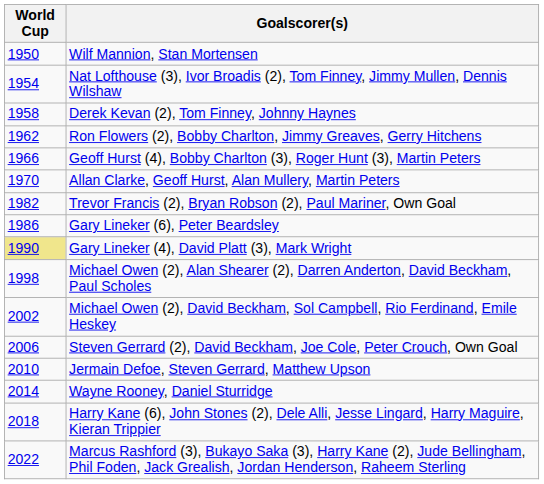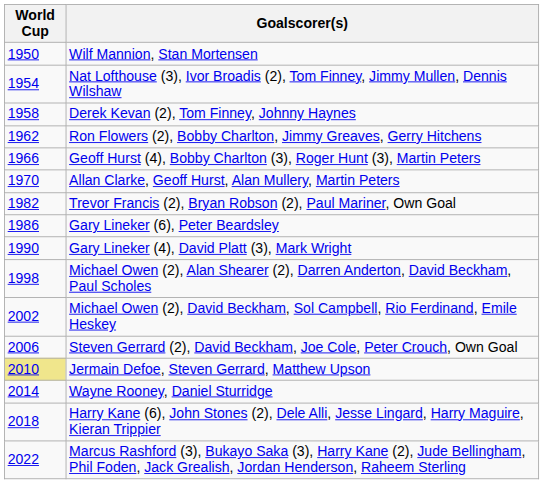(23, 248) khaki background -> (23, 248) no background
(23, 369) no background -> (23, 369) khaki background
